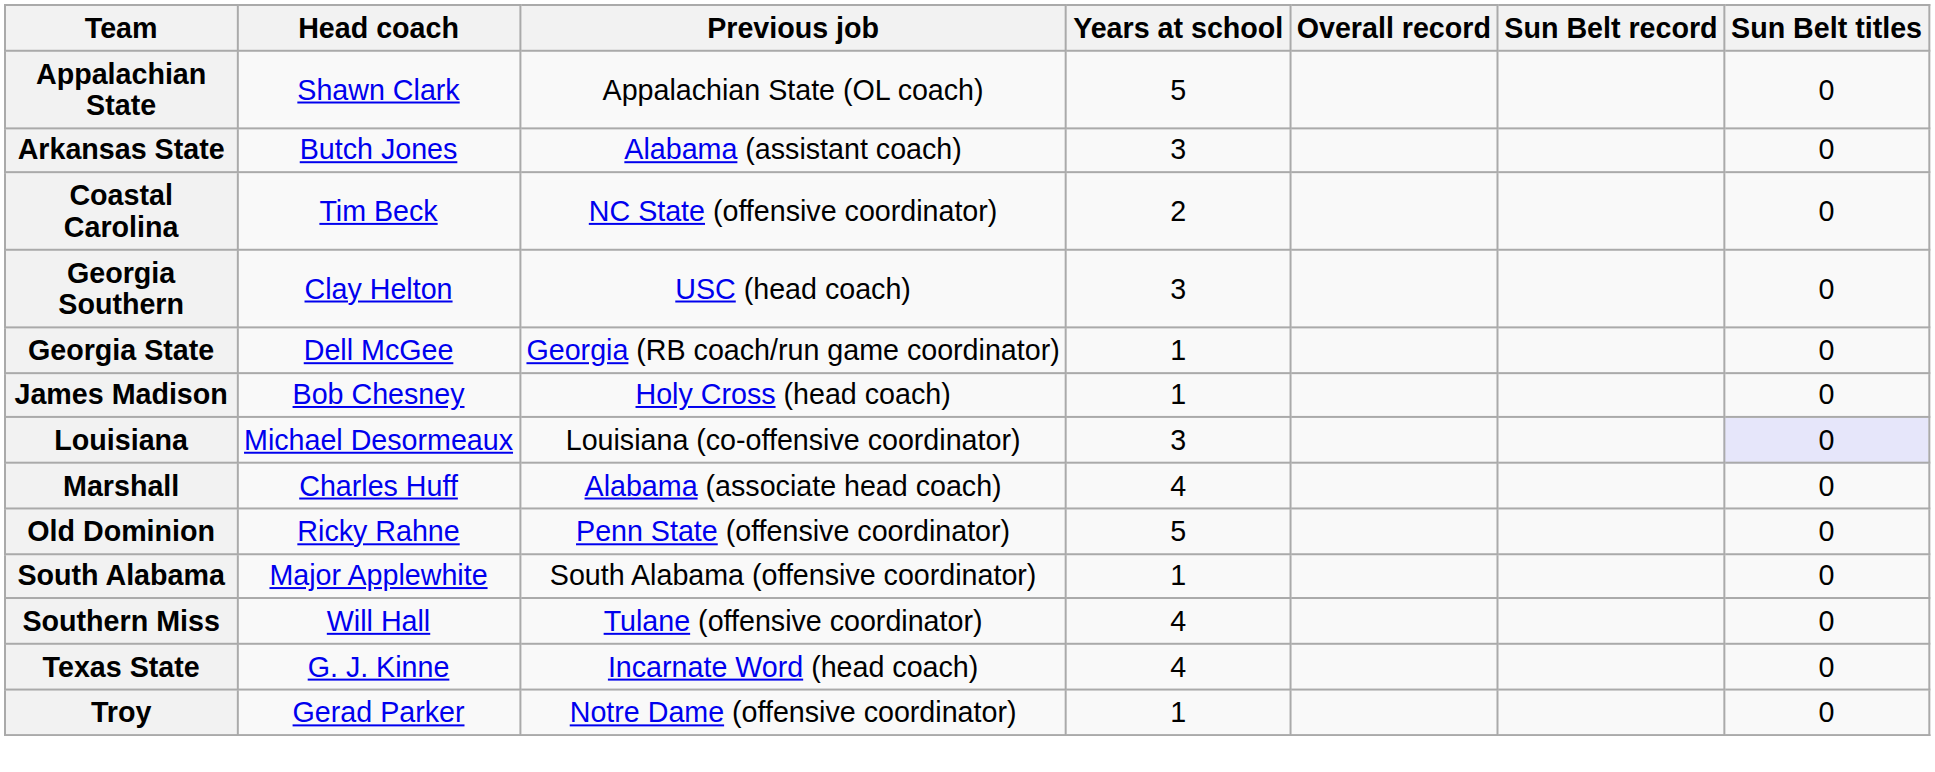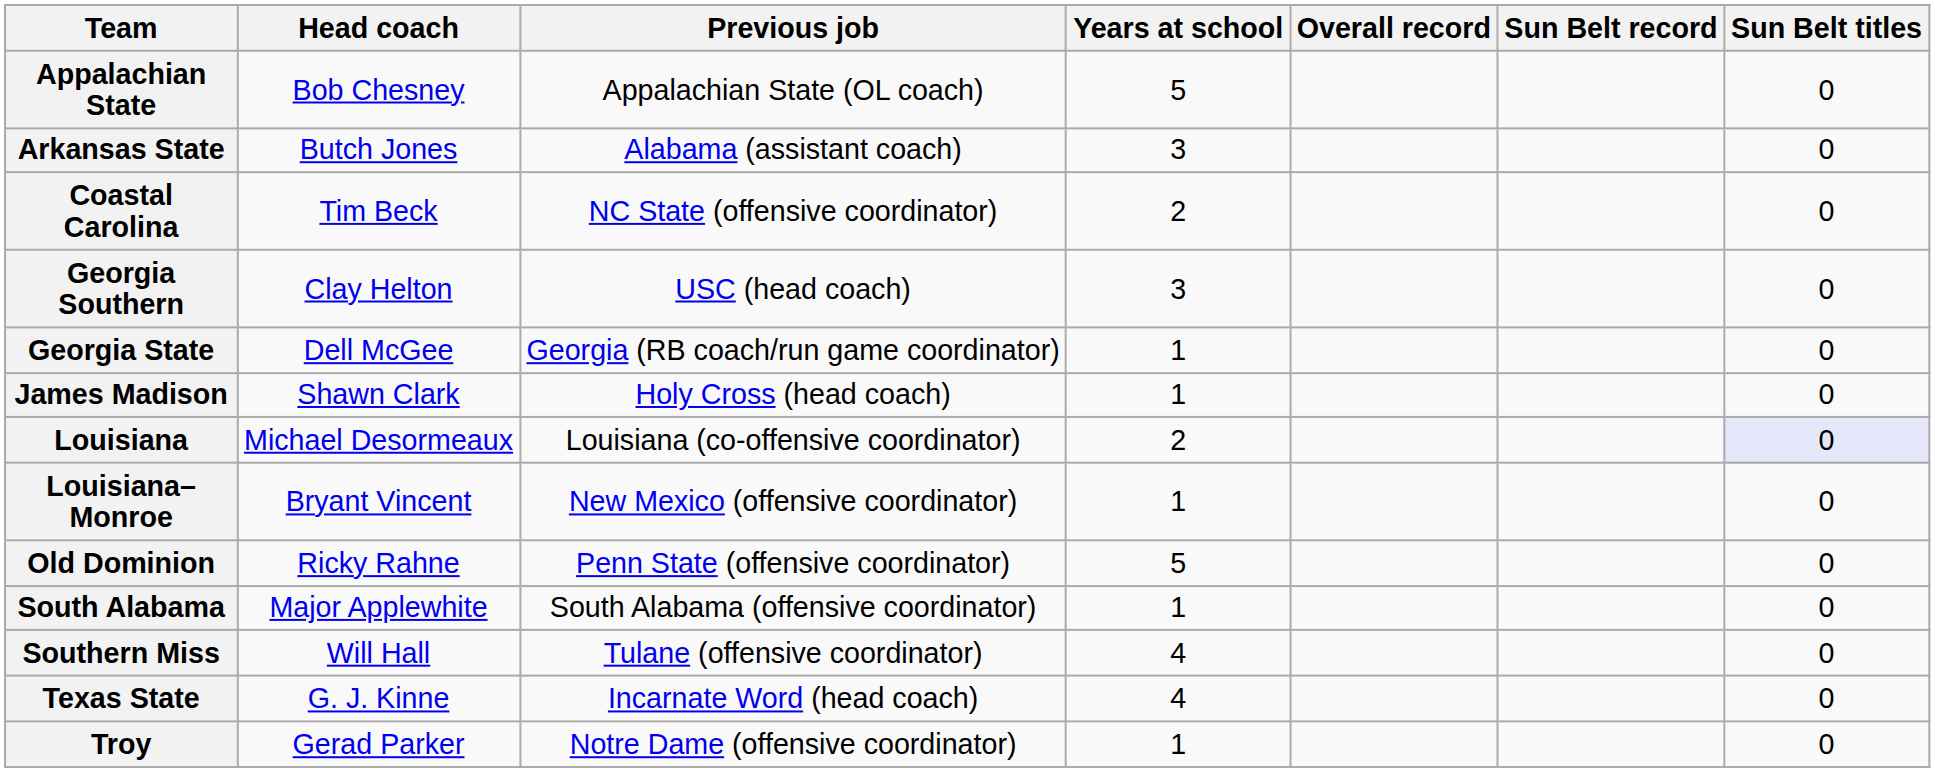(379, 89) Shawn Clark -> (379, 89) Bob Chesney
(379, 395) Bob Chesney -> (379, 395) Shawn Clark
(1178, 440) 3 -> (1178, 440) 2
+ row: (121, 502)
- row: (121, 486)
